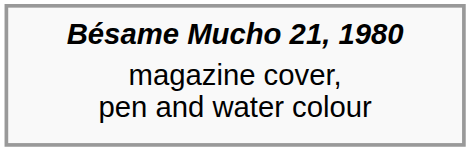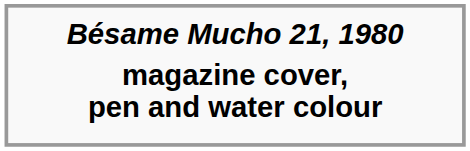(235, 91) normal -> (235, 91) bold
